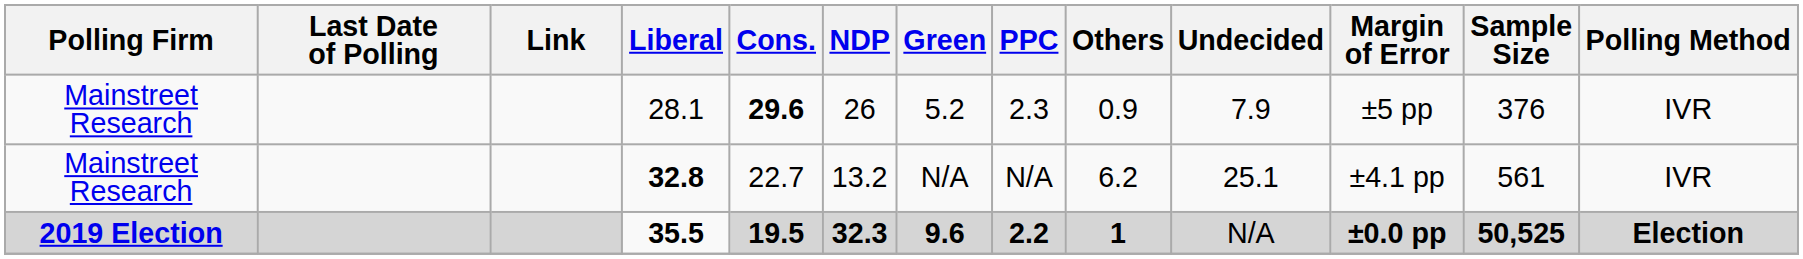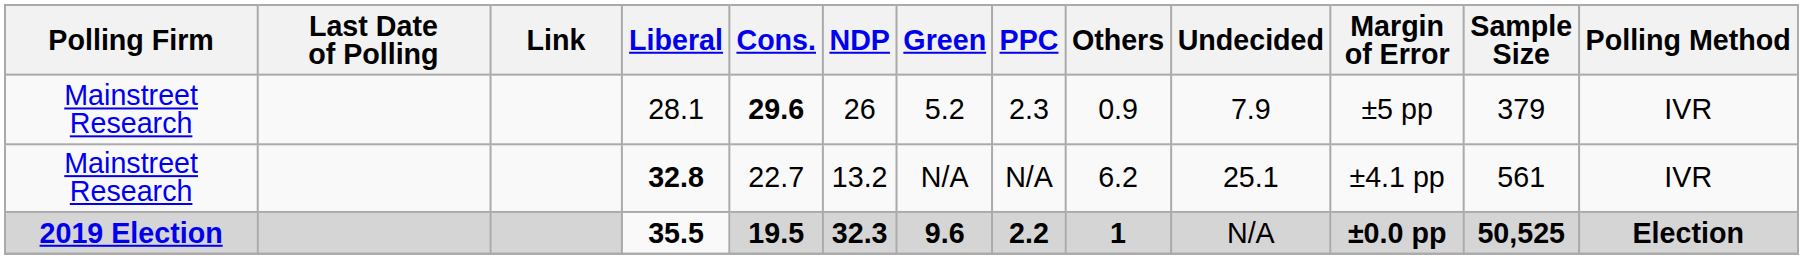(1521, 109) 376 -> (1521, 109) 379
